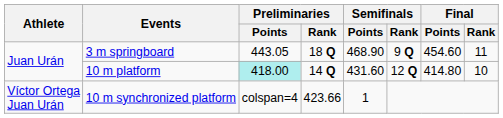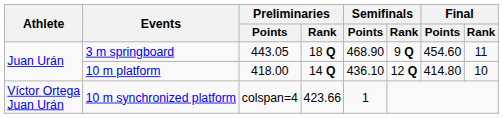(270, 71) paleturquoise background -> (270, 71) no background
(365, 71) 431.60 -> (365, 71) 436.10
